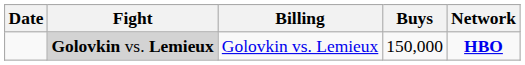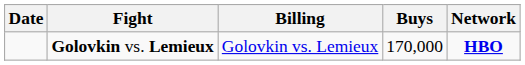(133, 45) lightgrey background -> (133, 45) no background
(415, 45) 150,000 -> (415, 45) 170,000
